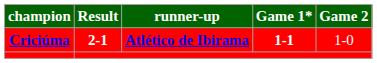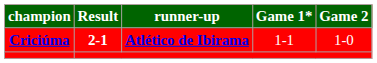(284, 39) bold -> (284, 39) normal
